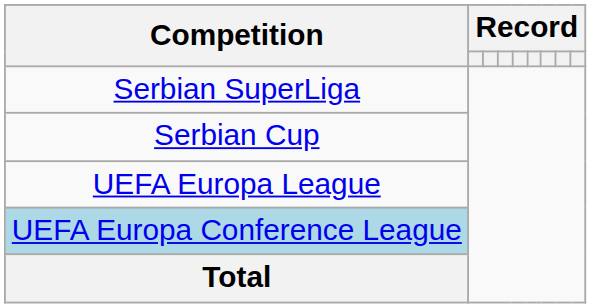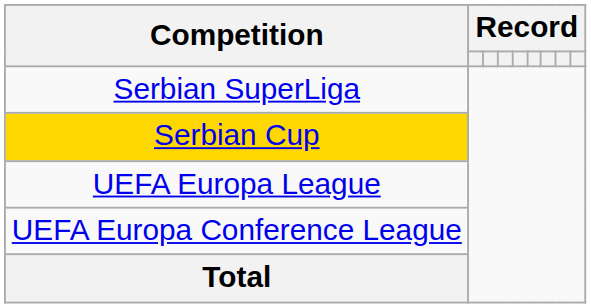(237, 136) no background -> (237, 136) gold background
(237, 230) lightblue background -> (237, 230) no background
